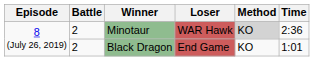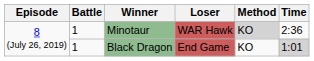(75, 30) 2 -> (75, 30) 1
(75, 47) 2 -> (75, 47) 1
(292, 47) no background -> (292, 47) lightgrey background
